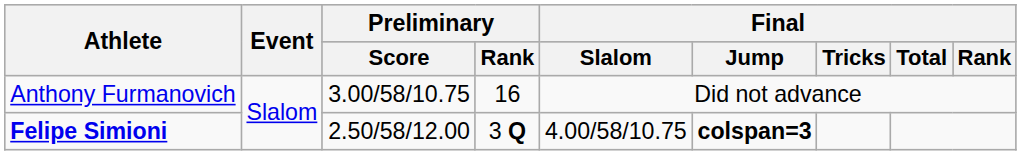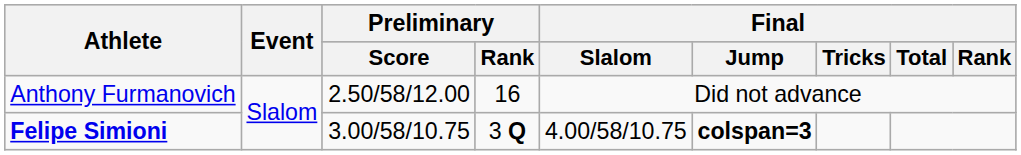(399, 95) 3.00/58/10.75 -> (399, 95) 2.50/58/12.00
(399, 131) 2.50/58/12.00 -> (399, 131) 3.00/58/10.75
